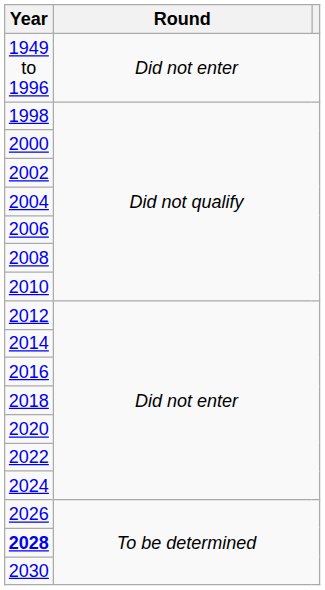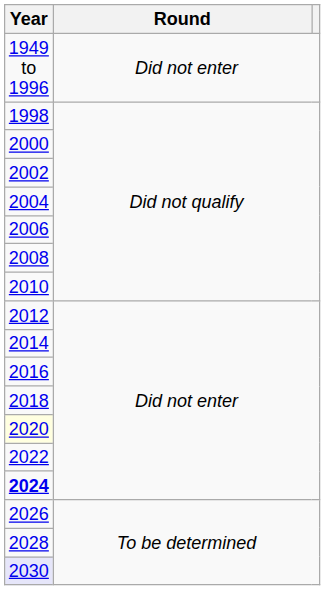(29, 429) no background -> (29, 429) lightyellow background
(29, 486) normal -> (29, 486) bold
(29, 543) bold -> (29, 543) normal
(29, 571) no background -> (29, 571) lavender background
